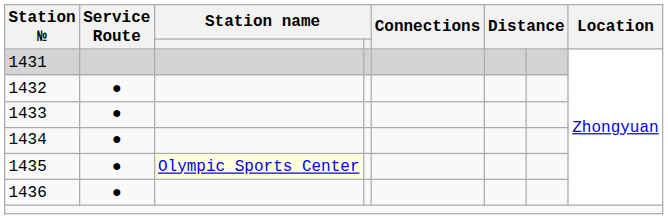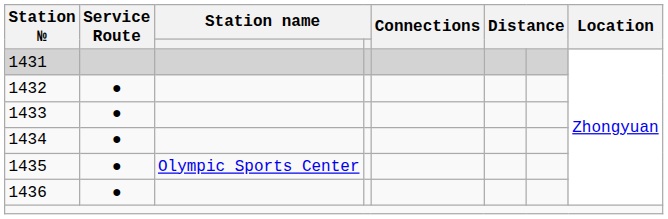(259, 166) lightyellow background -> (259, 166) no background
